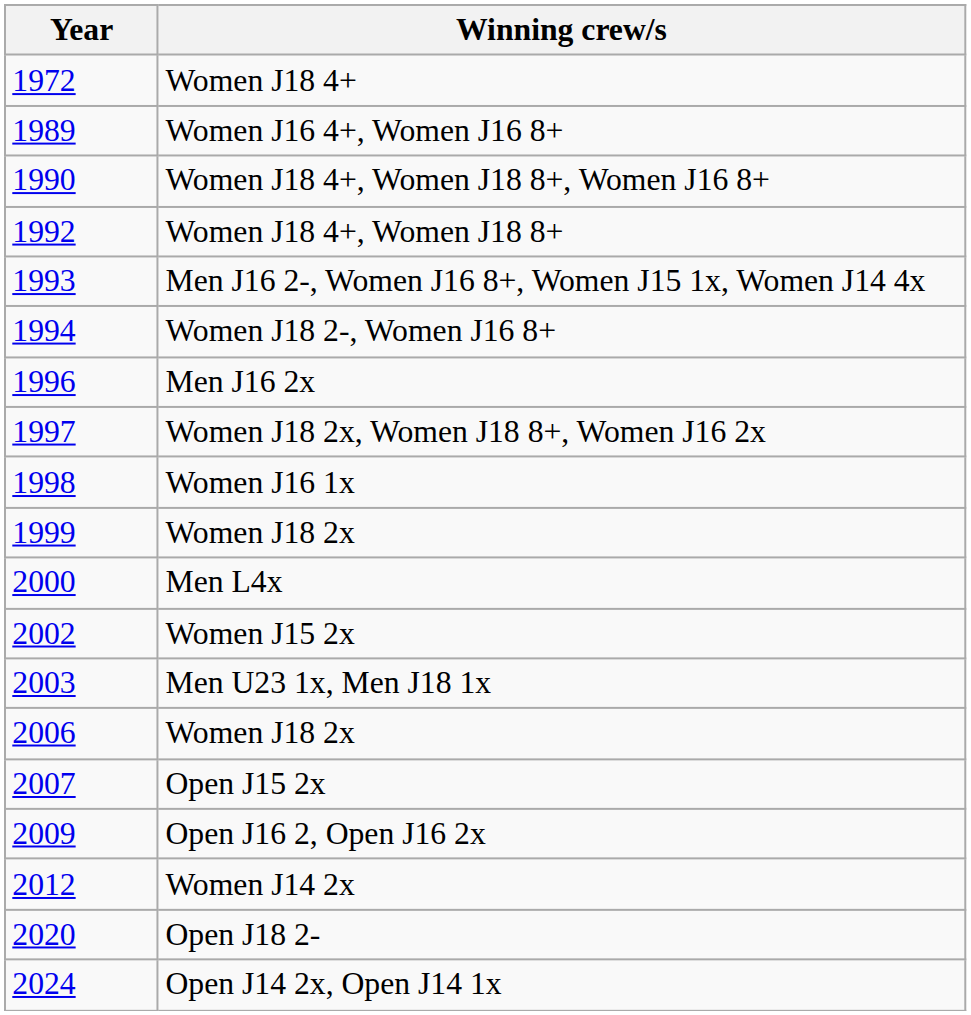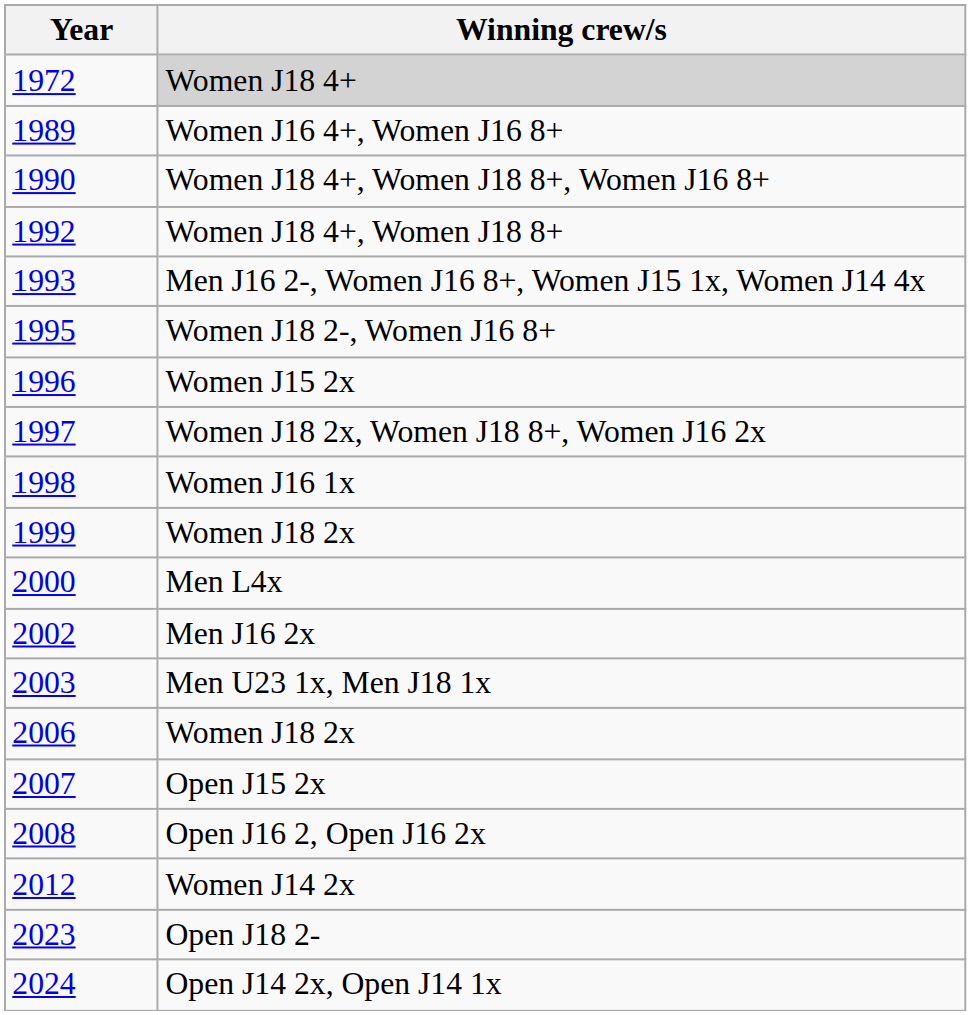(261, 79) no background -> (261, 79) lightgrey background
(44, 331) 1994 -> (44, 331) 1995
(240, 381) Men J16 2x -> (260, 381) Women J15 2x
(260, 632) Women J15 2x -> (240, 632) Men J16 2x
(44, 833) 2009 -> (44, 833) 2008
(44, 933) 2020 -> (44, 933) 2023
